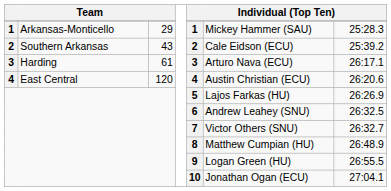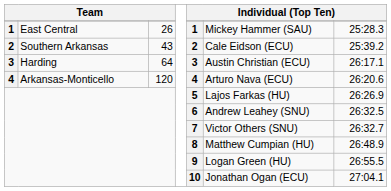(67, 29) Arkansas-Monticello -> (49, 29) East Central
(167, 29) 29 -> (167, 29) 26
(167, 62) 61 -> (167, 62) 64
(249, 62) Arturo Nava (ECU) -> (258, 62) Austin Christian (ECU)
(49, 79) East Central -> (67, 79) Arkansas-Monticello
(258, 79) Austin Christian (ECU) -> (249, 79) Arturo Nava (ECU)
